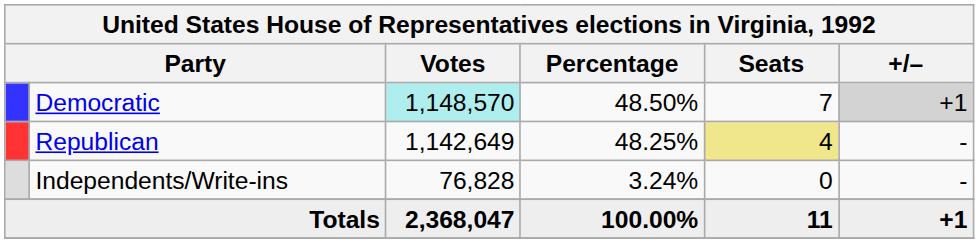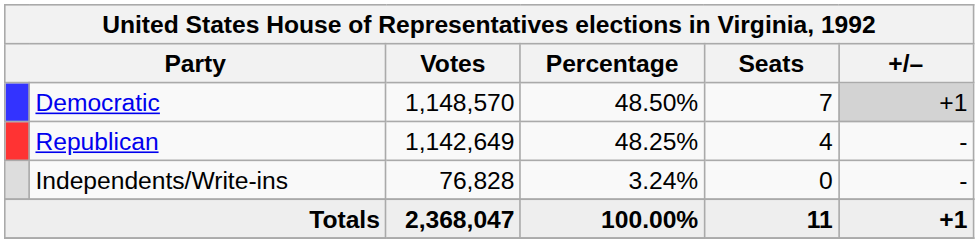(460, 102) paleturquoise background -> (460, 102) no background
(826, 141) khaki background -> (826, 141) no background
